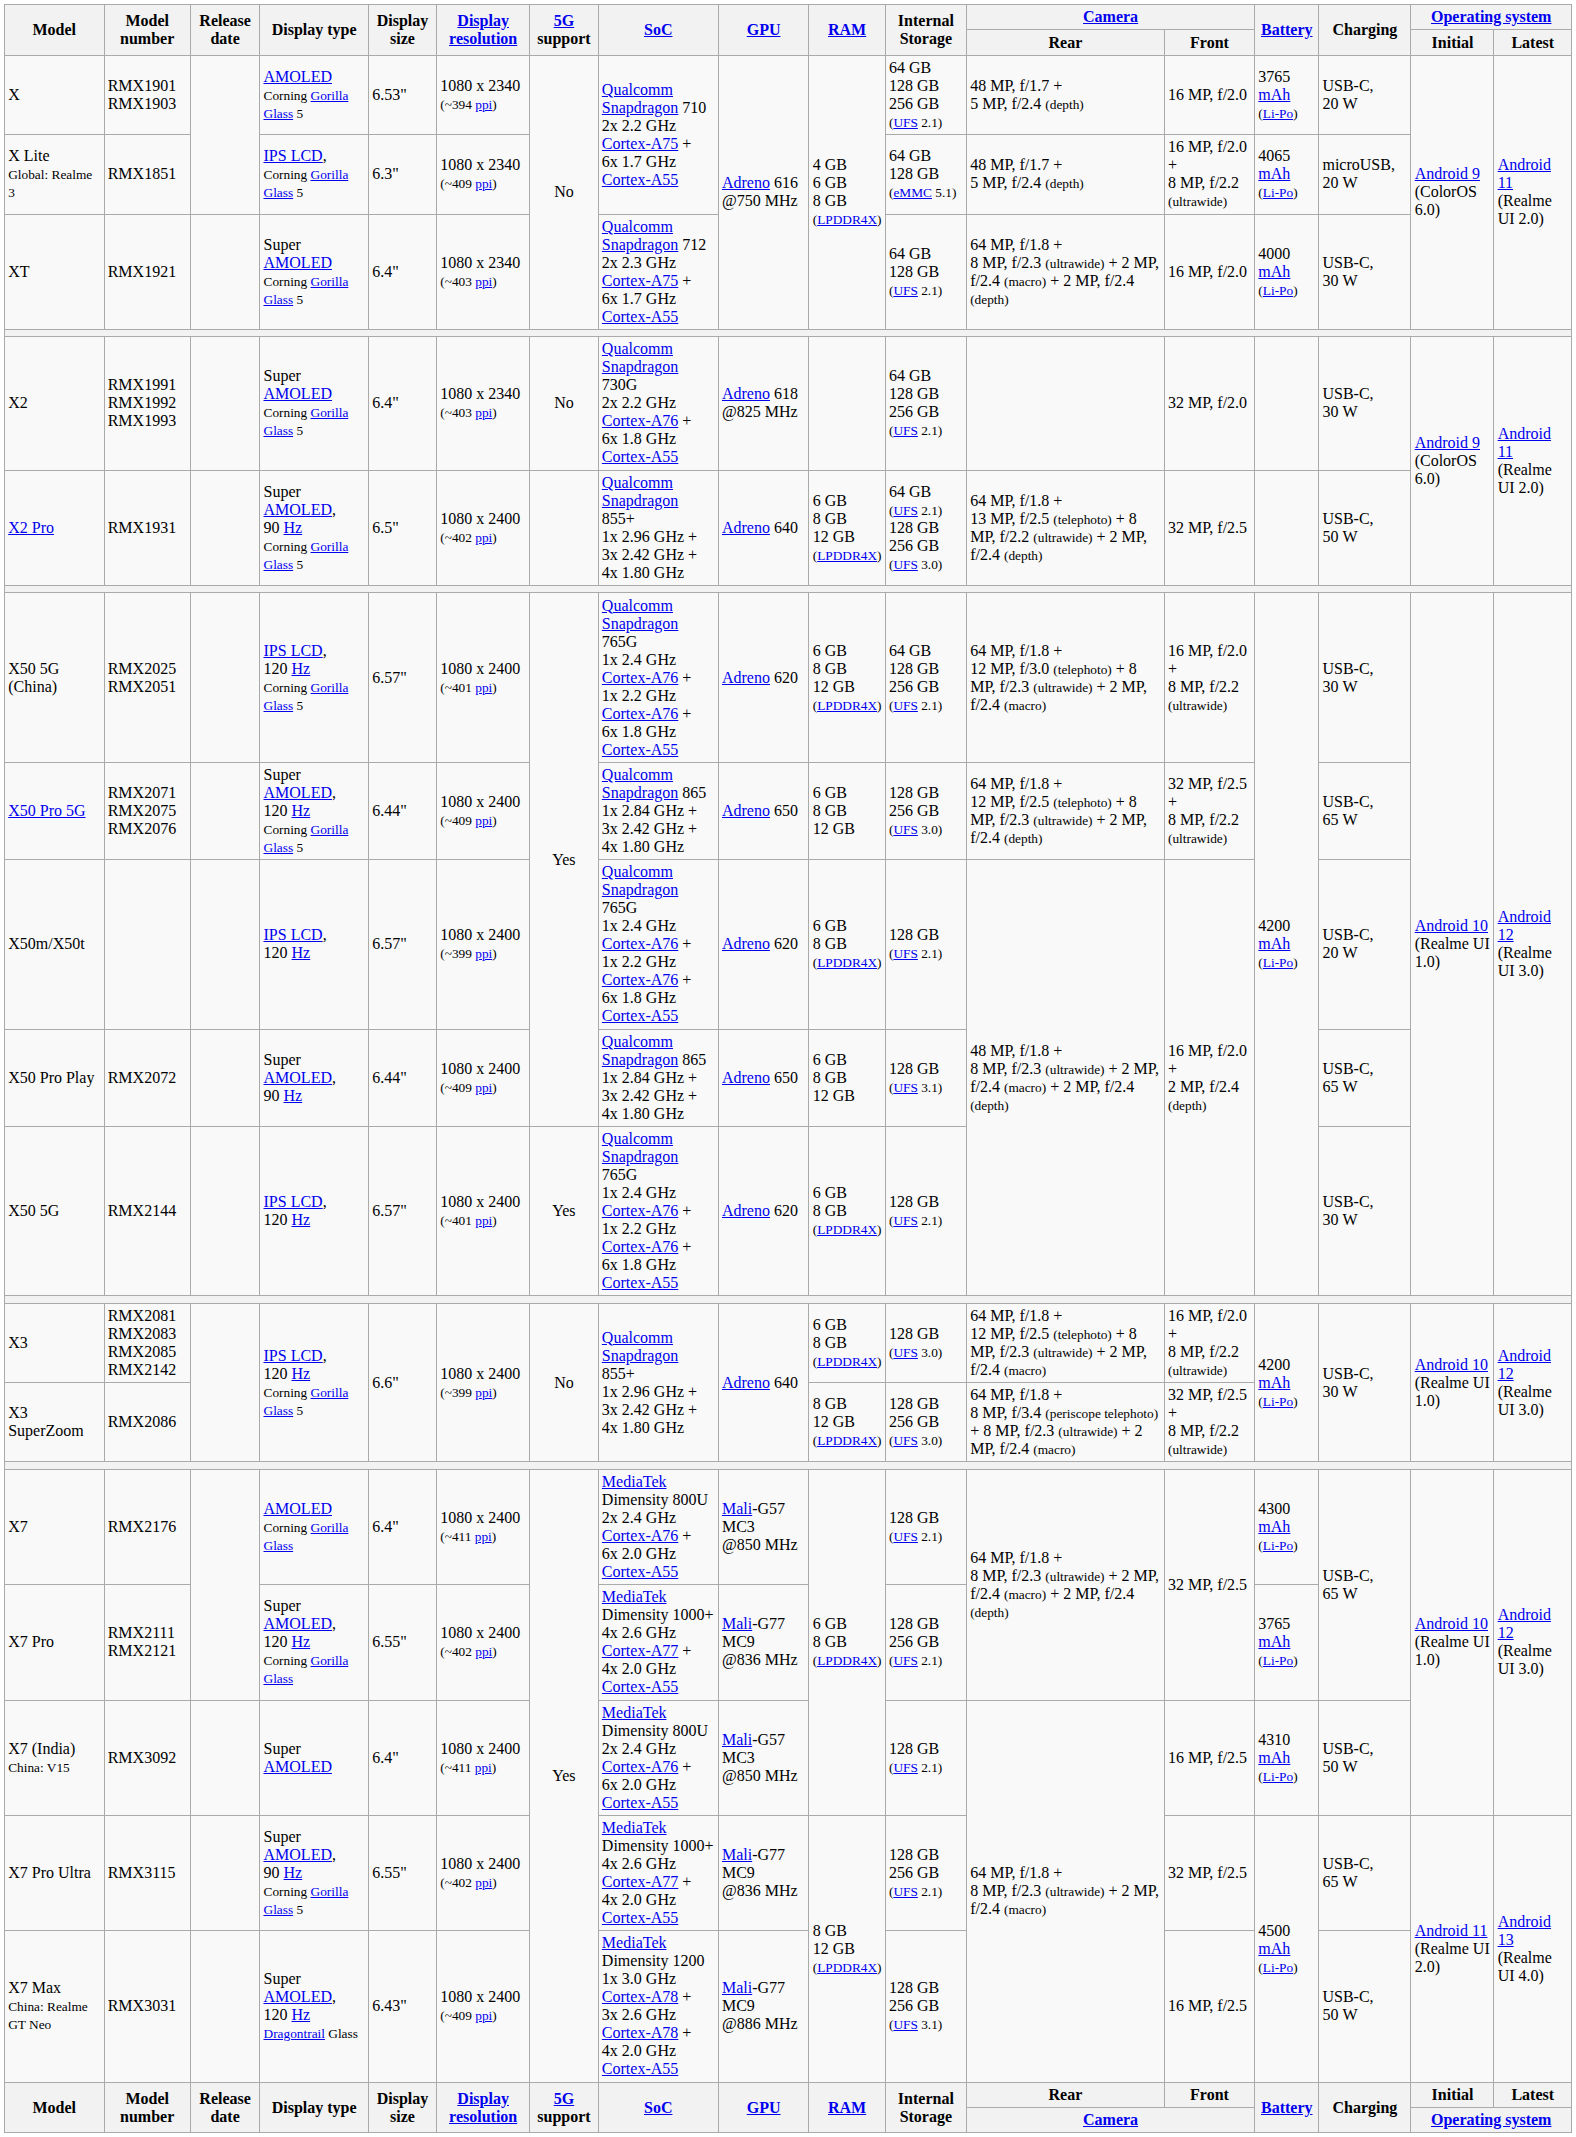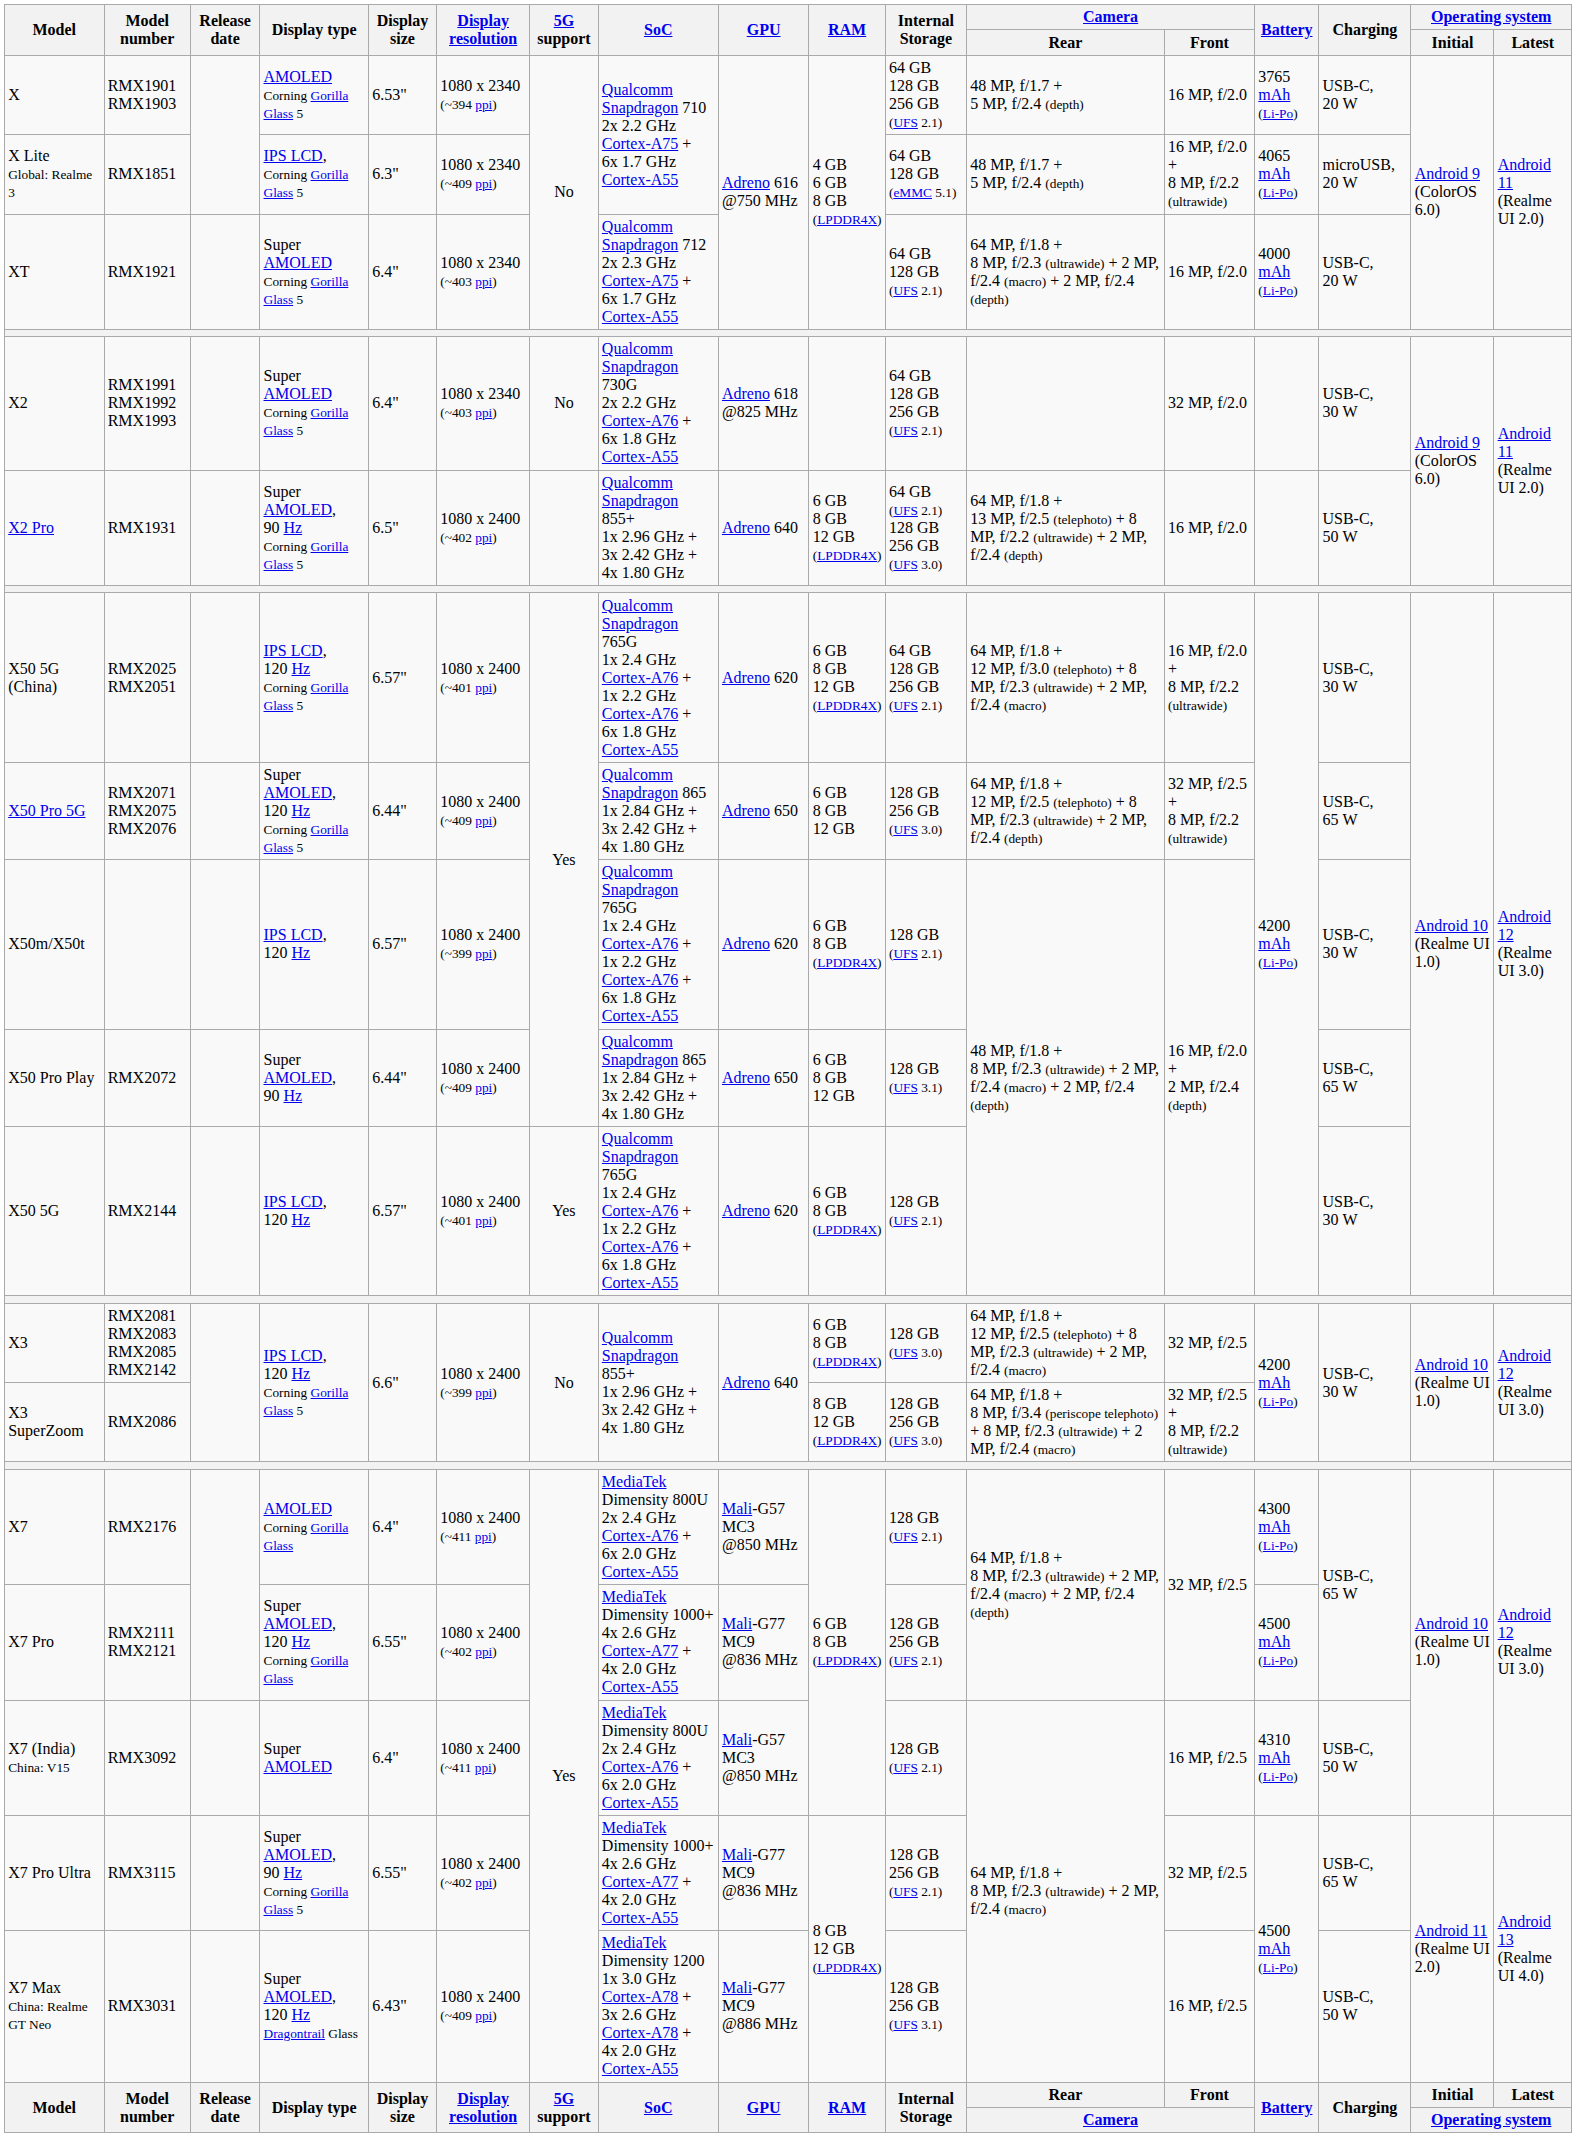(1348, 271) USB-C, 30 W -> (1348, 271) USB-C, 20 W
(1208, 527) 32 MP, f/2.5 -> (1208, 527) 16 MP, f/2.0
(1348, 944) USB-C, 20 W -> (1348, 944) USB-C, 30 W
(1208, 1342) 16 MP, f/2.0 + 8 MP, f/2.2 (ultrawide) -> (1208, 1342) 32 MP, f/2.5
(1278, 1642) 3765 mAh (Li-Po) -> (1278, 1642) 4500 mAh (Li-Po)
